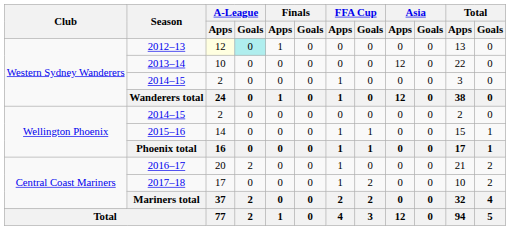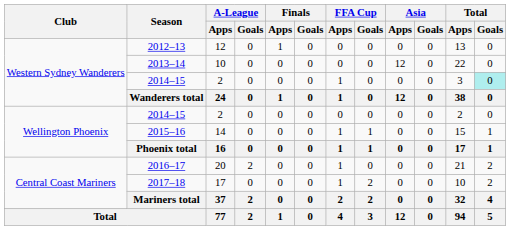(220, 47) lightyellow background -> (220, 47) no background
(250, 47) paleturquoise background -> (250, 47) no background
(490, 81) no background -> (490, 81) paleturquoise background
